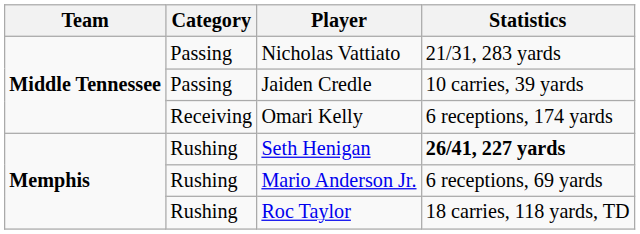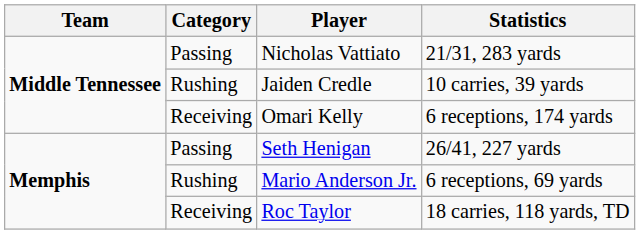(201, 84) Passing -> (204, 84) Rushing
(204, 148) Rushing -> (201, 148) Passing
(496, 148) bold -> (493, 148) normal
(204, 212) Rushing -> (211, 212) Receiving
